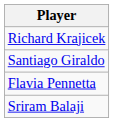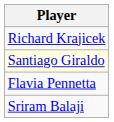(56, 60) no background -> (56, 60) lightyellow background
